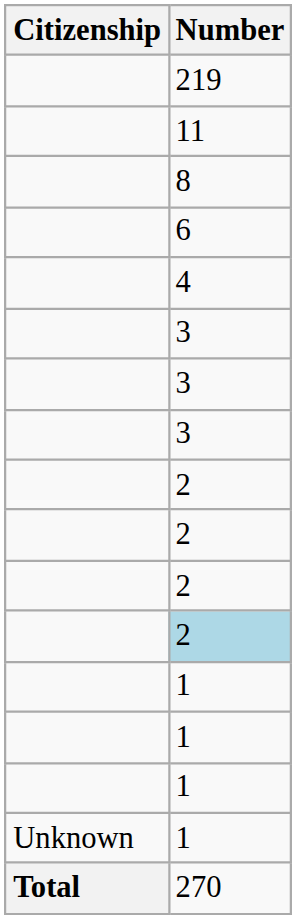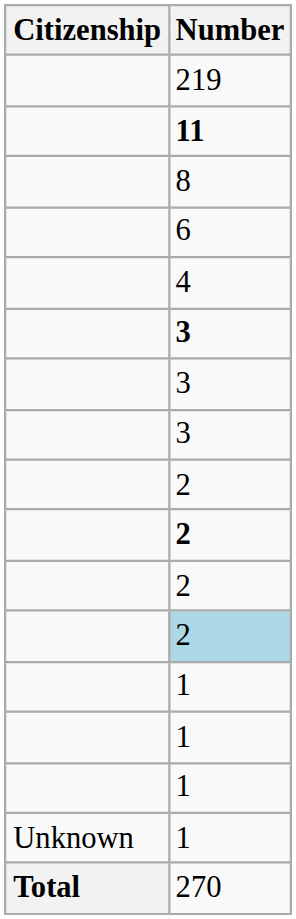(190, 130) normal -> (190, 130) bold
(183, 332) normal -> (183, 332) bold
(183, 534) normal -> (183, 534) bold
